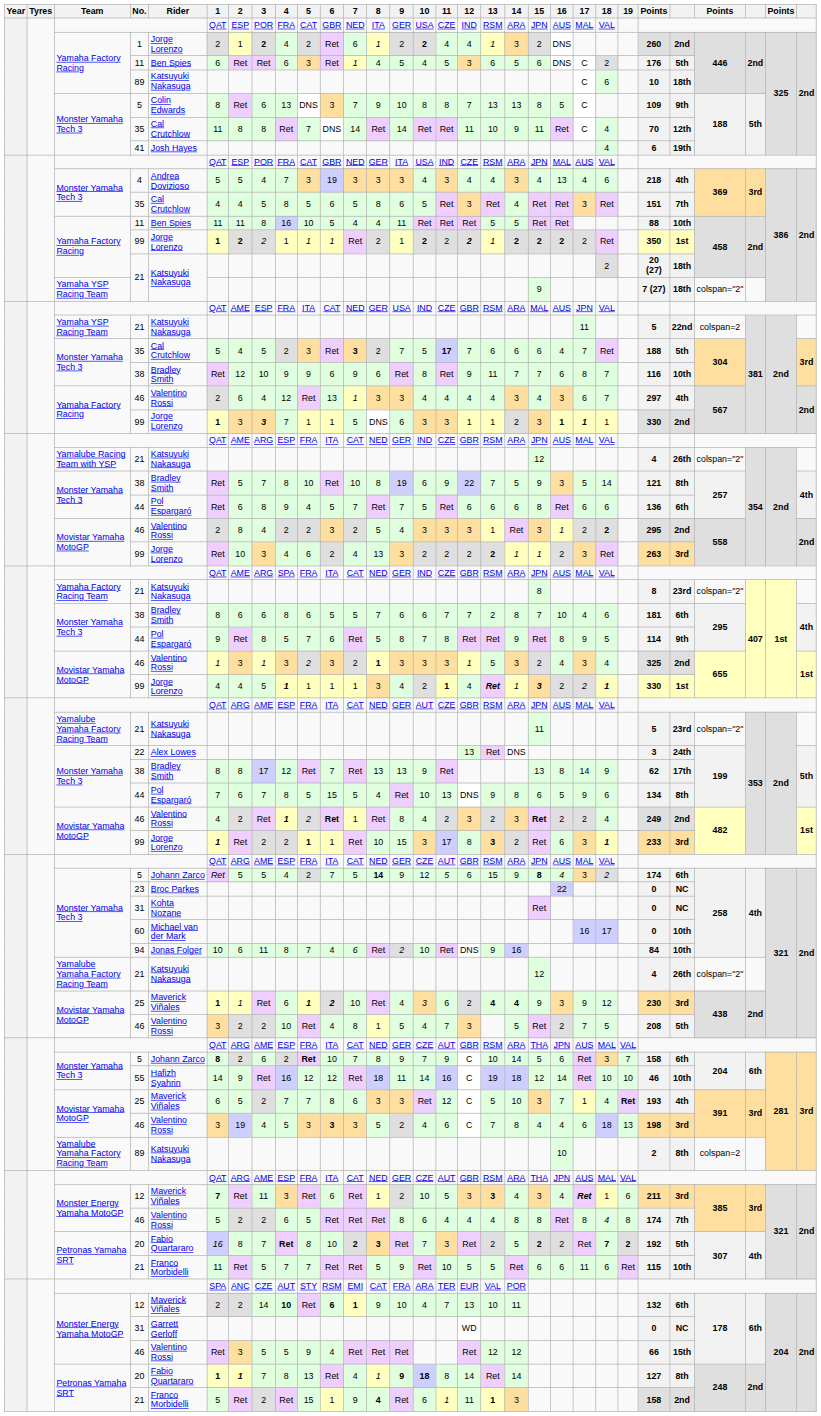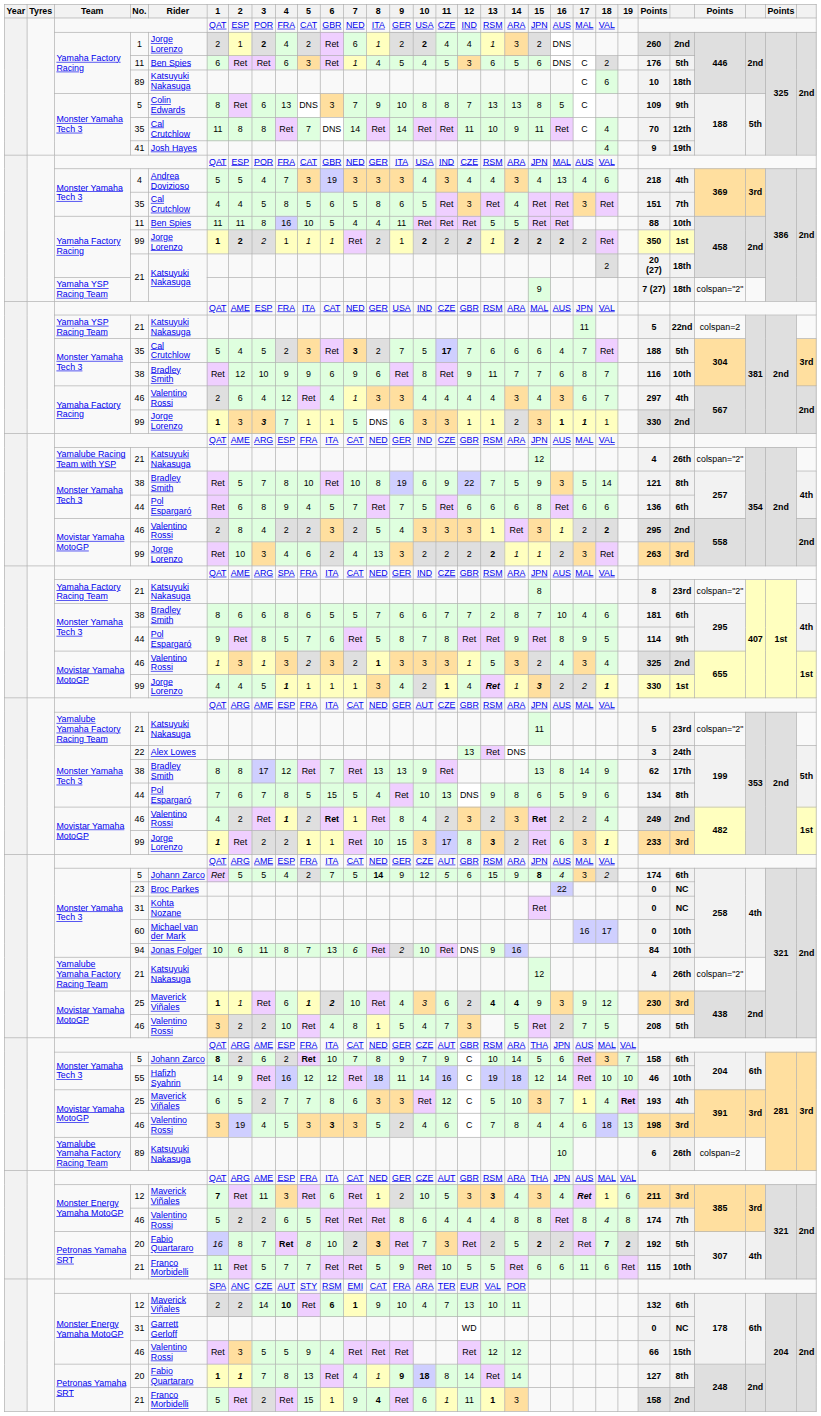(654, 147) 6 -> (654, 147) 9
(332, 398) 13 -> (332, 398) 4
(332, 950) 4 -> (332, 950) 13
(654, 1153) 2 -> (654, 1153) 6
(682, 1153) 8th -> (682, 1153) 26th
